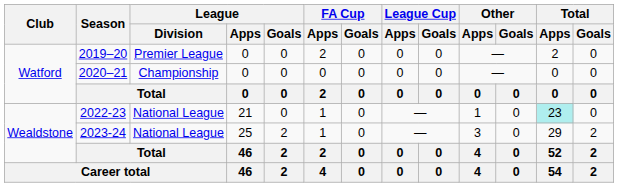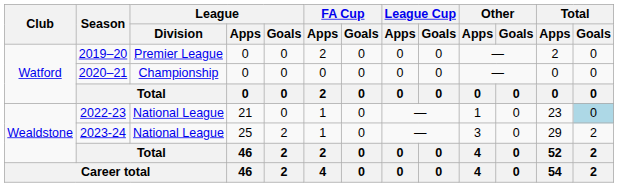(555, 113) paleturquoise background -> (555, 113) no background
(594, 113) no background -> (594, 113) lightblue background
